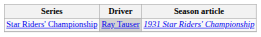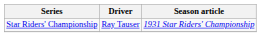(120, 25) lightgrey background -> (120, 25) no background
